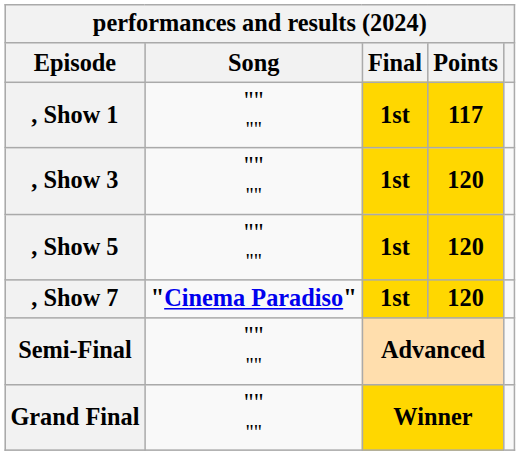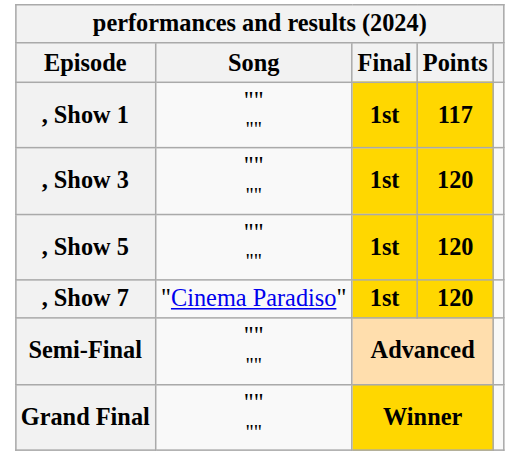(254, 298) bold -> (254, 298) normal
